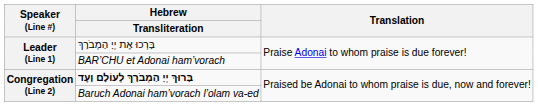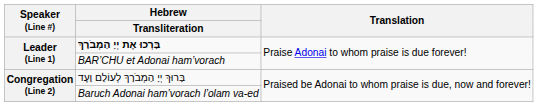(116, 45) normal -> (119, 45) bold
(135, 77) bold -> (132, 77) normal
